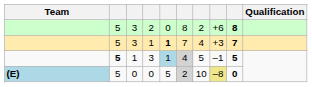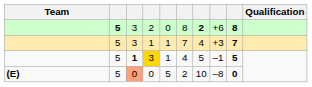(118, 27) normal -> (118, 27) bold
(201, 27) normal -> (201, 27) bold
(168, 43) bold -> (168, 43) normal
(118, 58) bold -> (118, 58) normal
(135, 58) normal -> (135, 58) bold
(151, 58) no background -> (151, 58) gold background
(168, 58) lightblue background -> (168, 58) no background
(185, 58) lightgrey background -> (185, 58) no background
(13, 74) lightblue background -> (13, 74) no background
(135, 74) no background -> (135, 74) lightsalmon background
(185, 74) lightgrey background -> (185, 74) no background
(218, 74) khaki background -> (218, 74) no background
